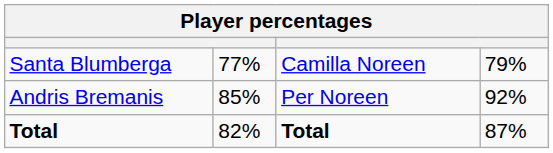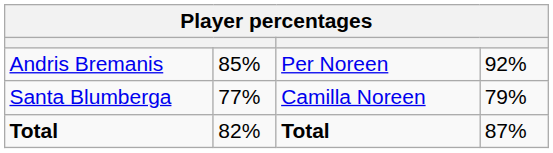rows swapped: (90, 64) <-> (86, 97)
